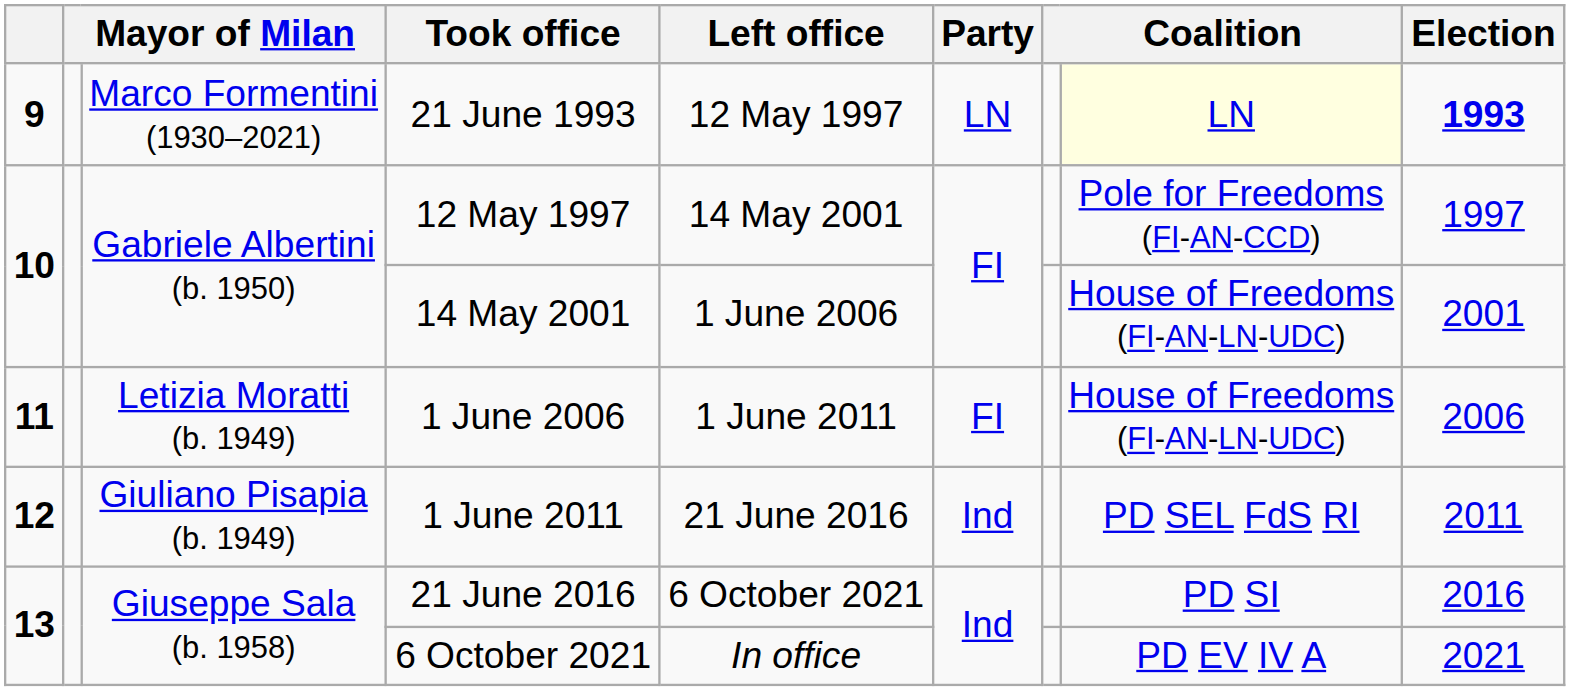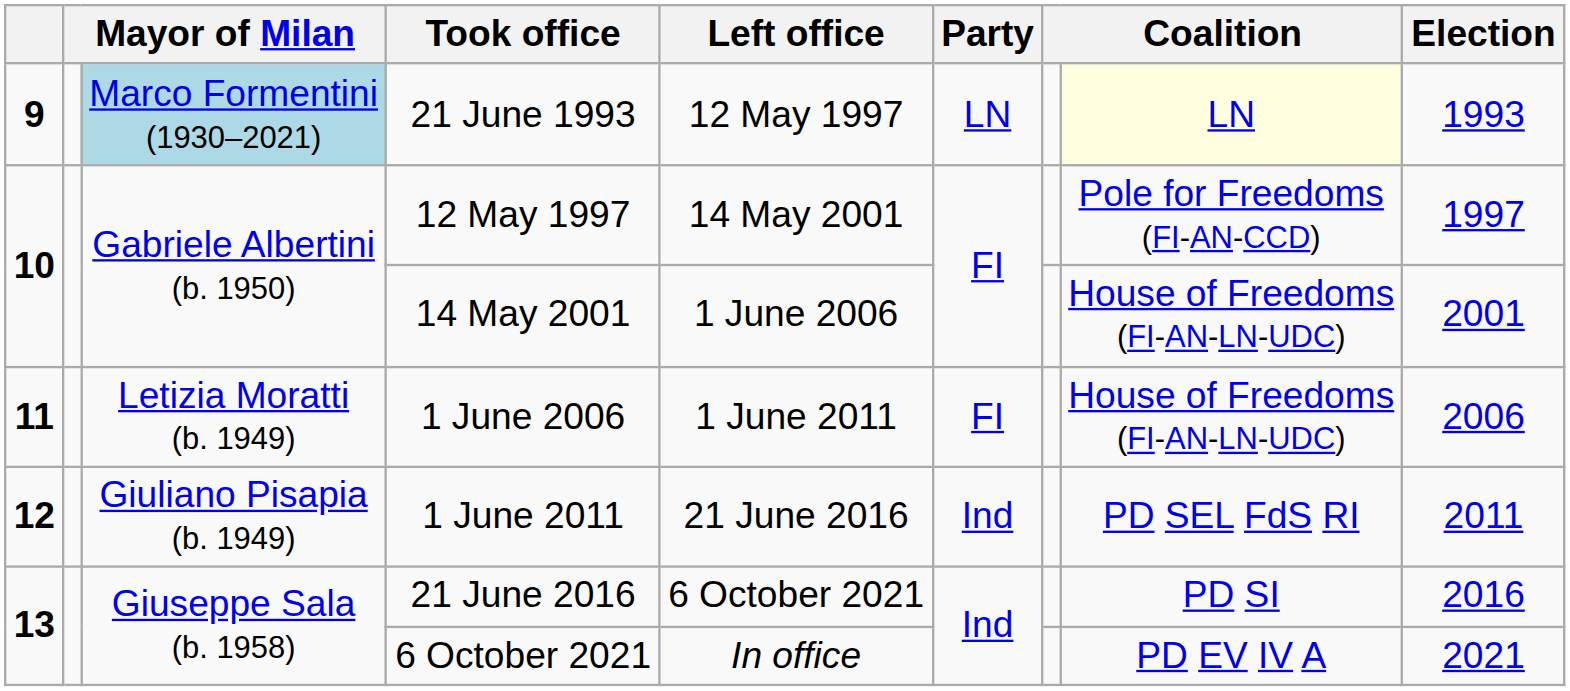(234, 113) no background -> (234, 113) lightblue background
(1484, 113) bold -> (1484, 113) normal
